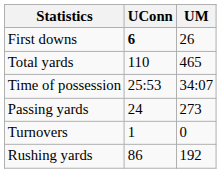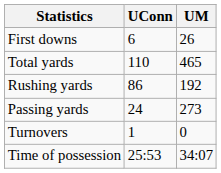(131, 39) bold -> (131, 39) normal
rows swapped: (50, 156) <-> (64, 86)
